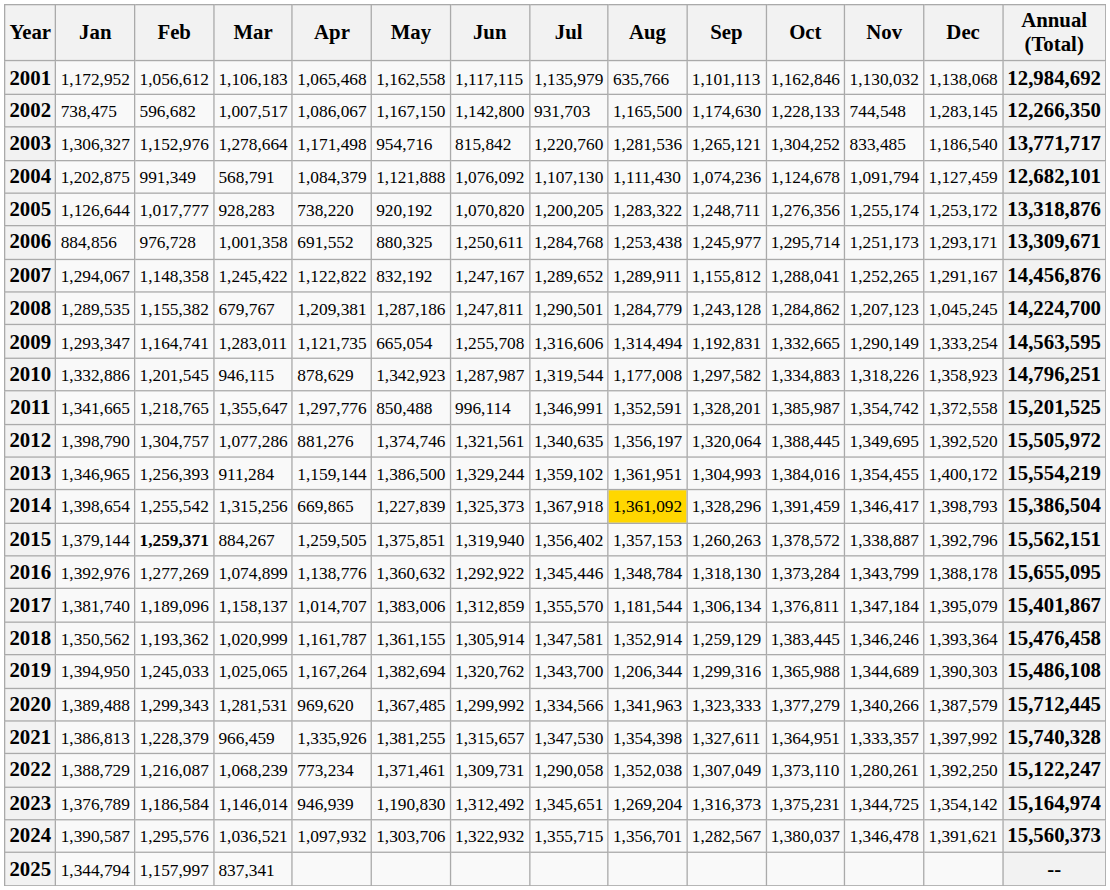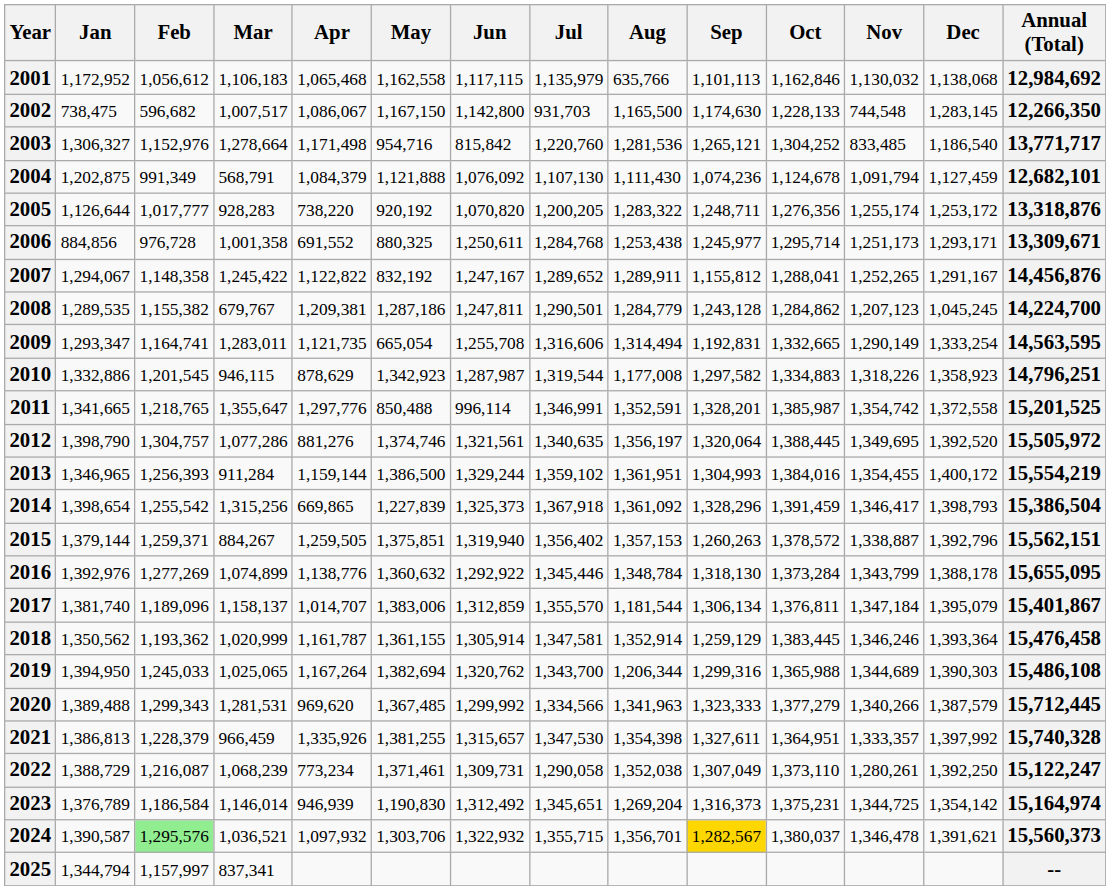(648, 507) gold background -> (648, 507) no background
(174, 539) bold -> (174, 540) normal
(174, 837) no background -> (174, 837) lightgreen background
(726, 837) no background -> (726, 837) gold background
